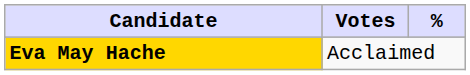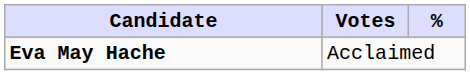(88, 54) gold background -> (88, 54) no background
